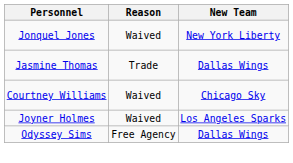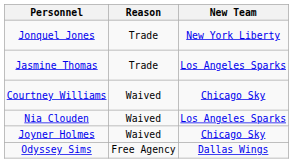(143, 35) Waived -> (143, 35) Trade
(233, 65) Dallas Wings -> (233, 65) Los Angeles Sparks
+ row: (57, 118)
(233, 118) Los Angeles Sparks -> (233, 134) Chicago Sky
